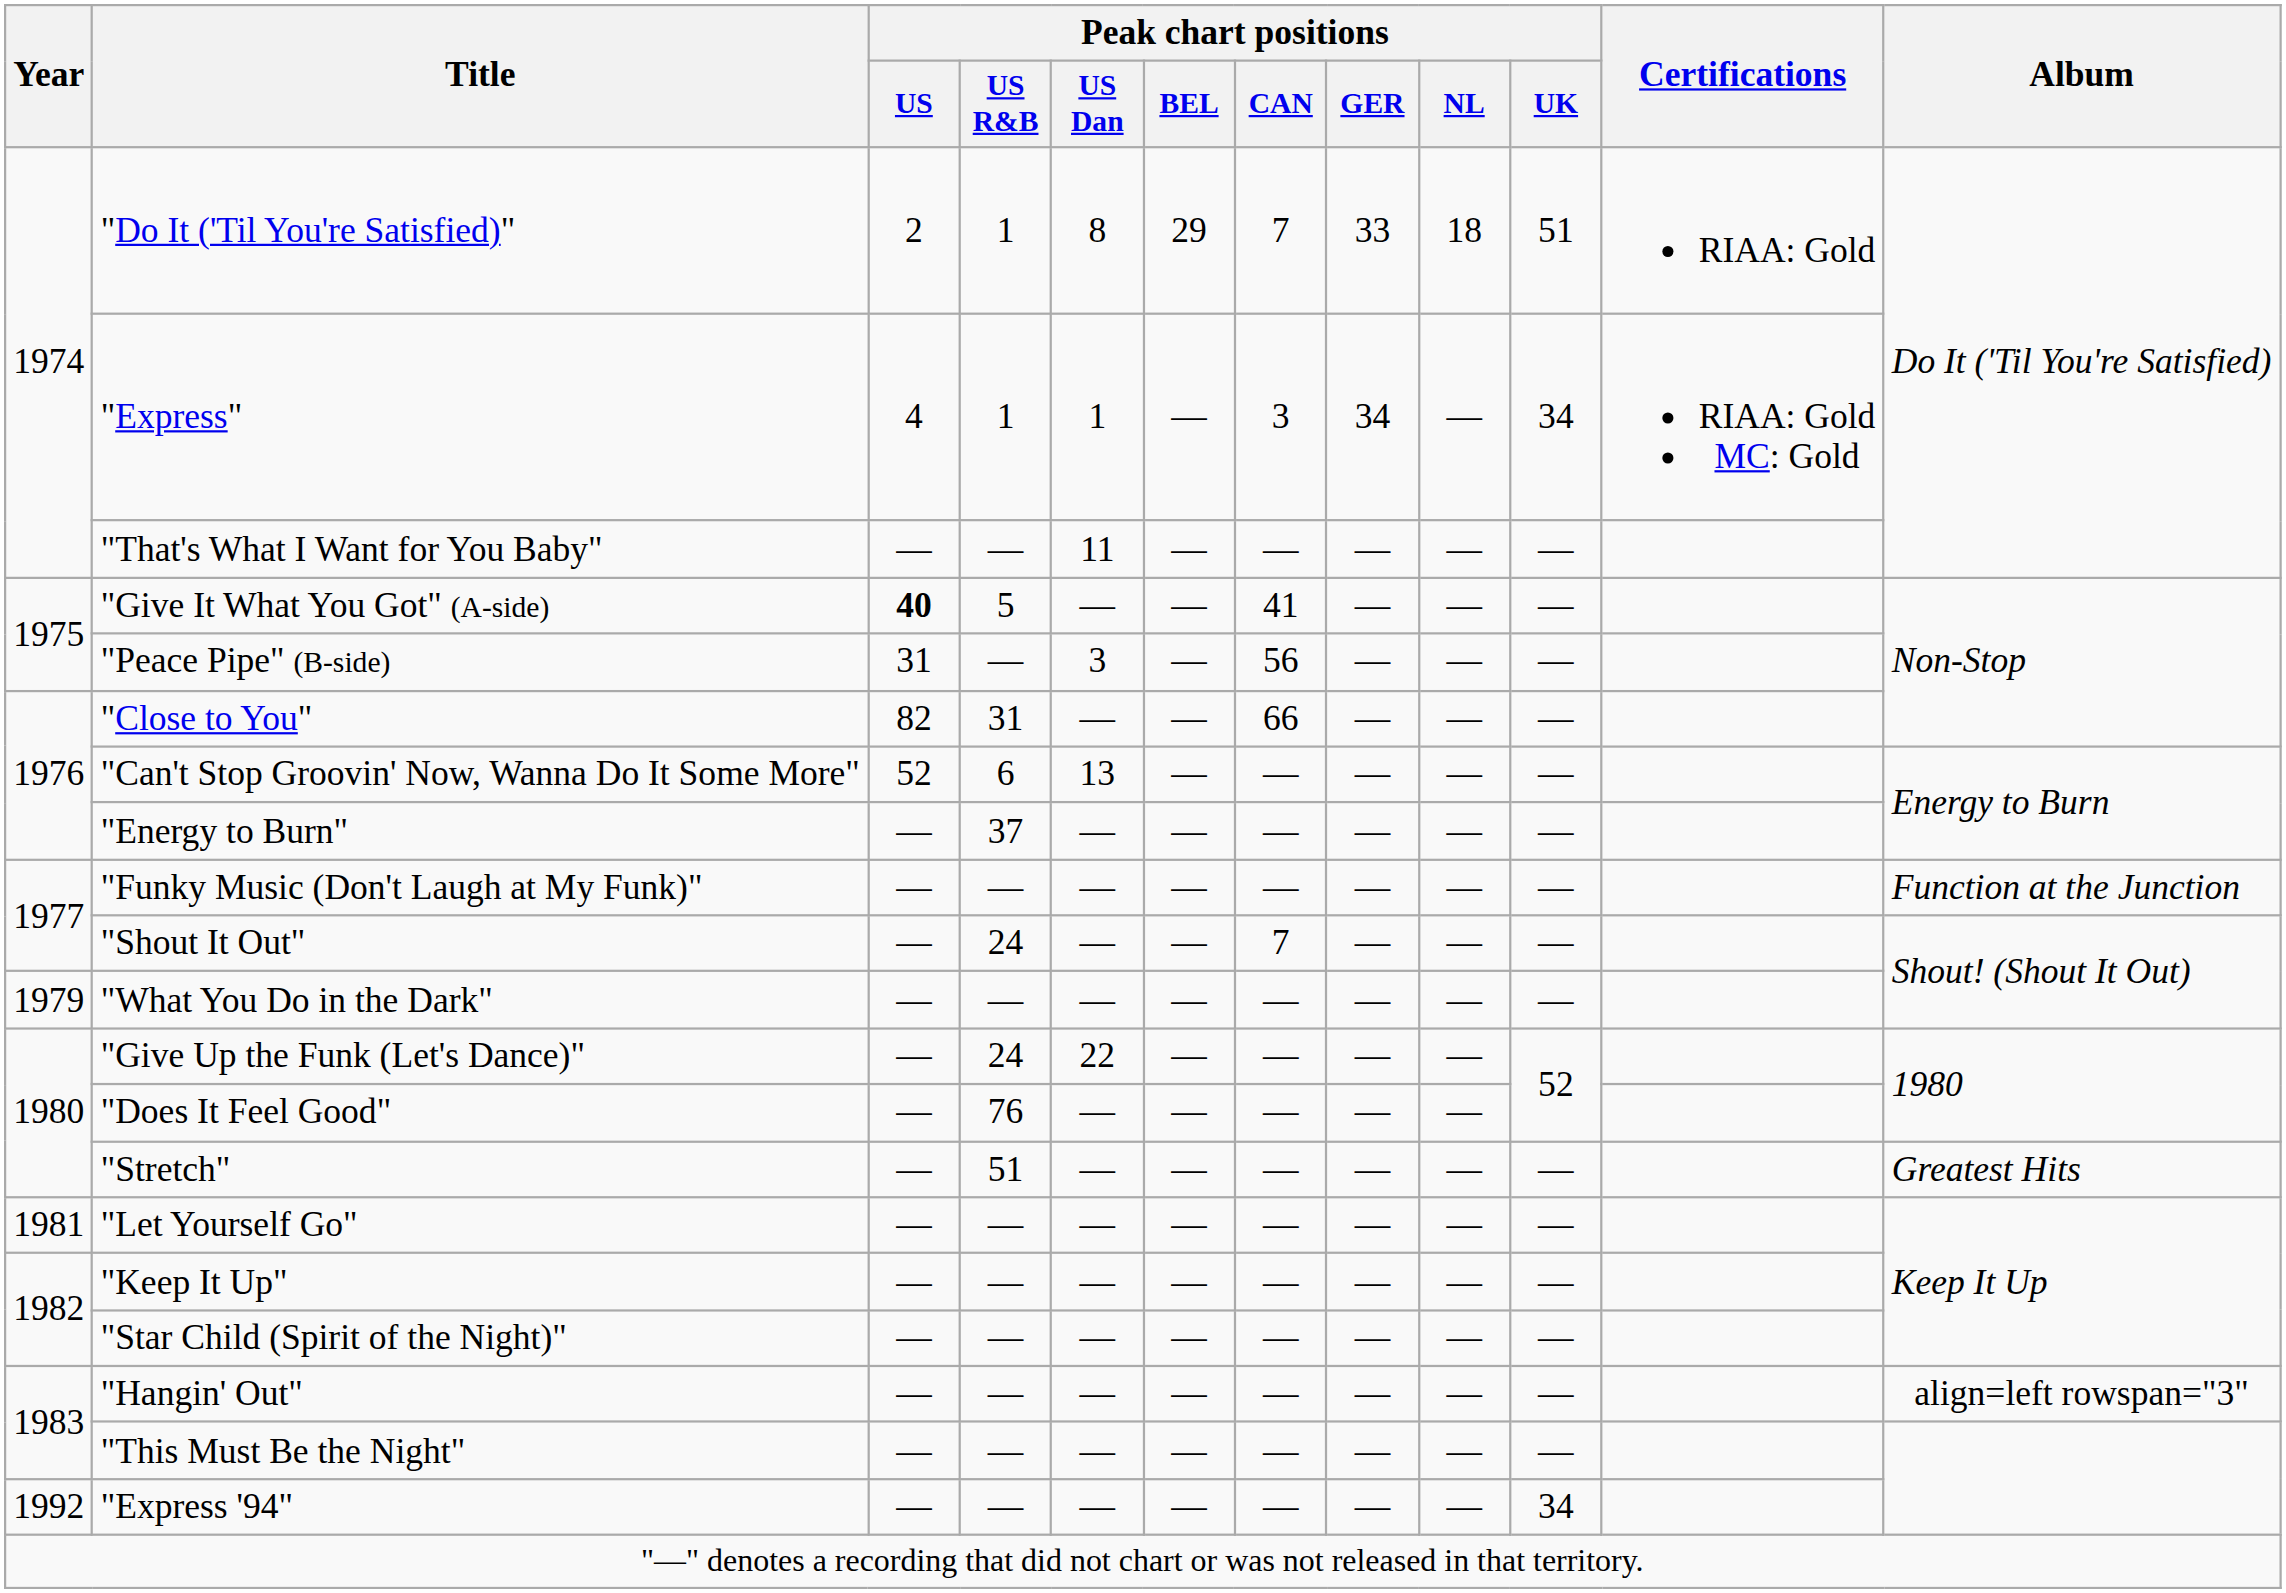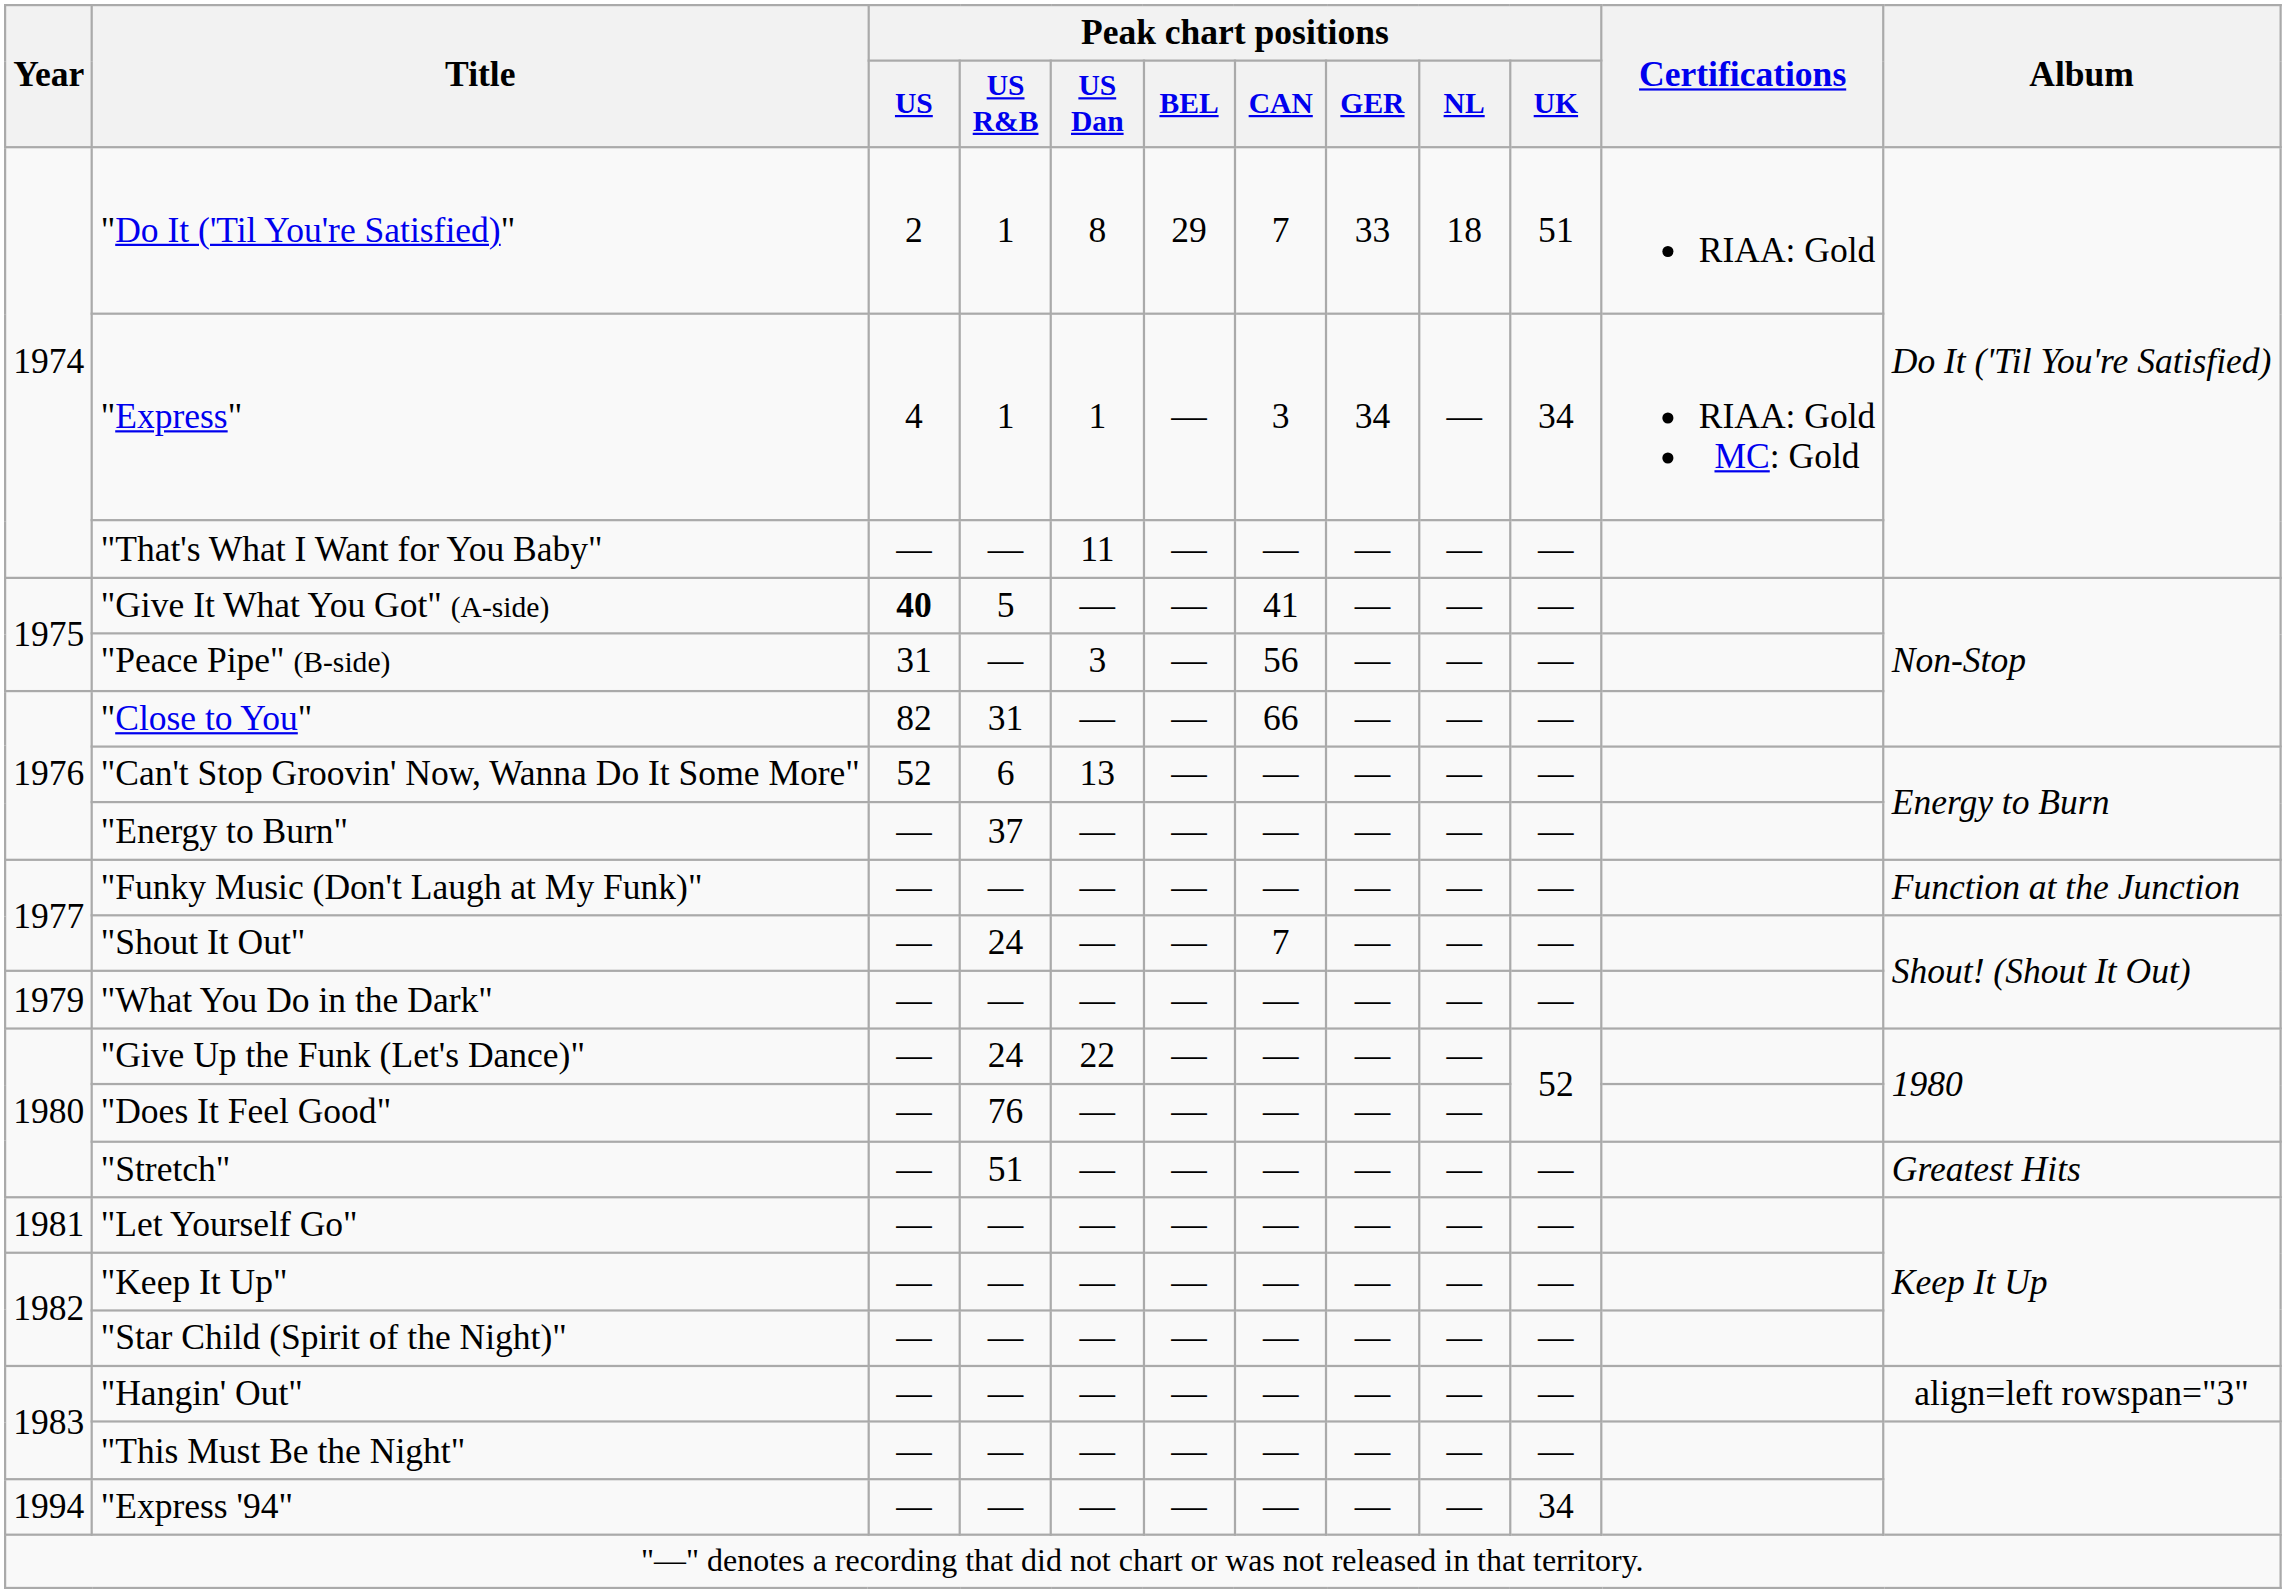(49, 1506) 1992 -> (49, 1506) 1994
